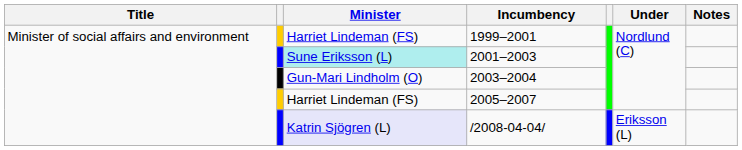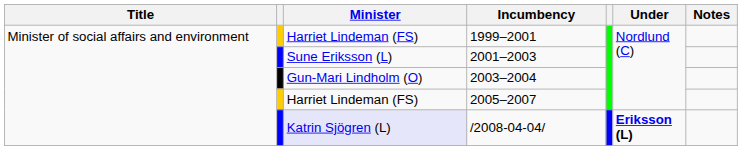(339, 57) paleturquoise background -> (339, 57) no background
(641, 127) normal -> (644, 127) bold
